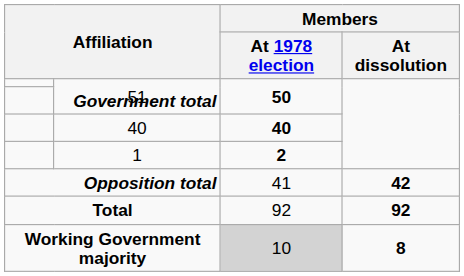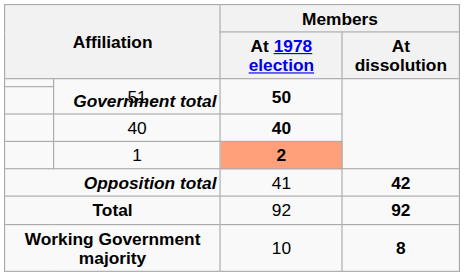(281, 156) no background -> (281, 156) lightsalmon background
(281, 248) lightgrey background -> (281, 248) no background
